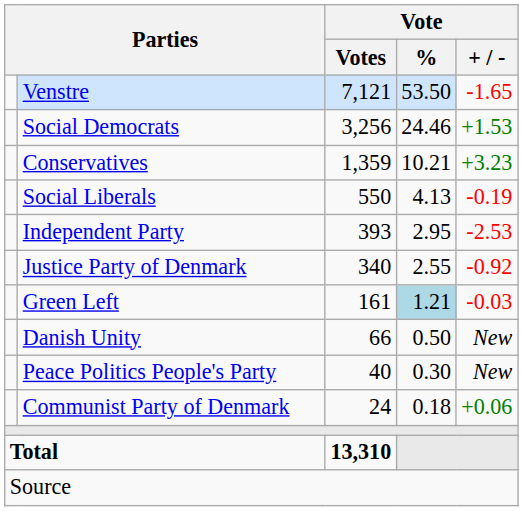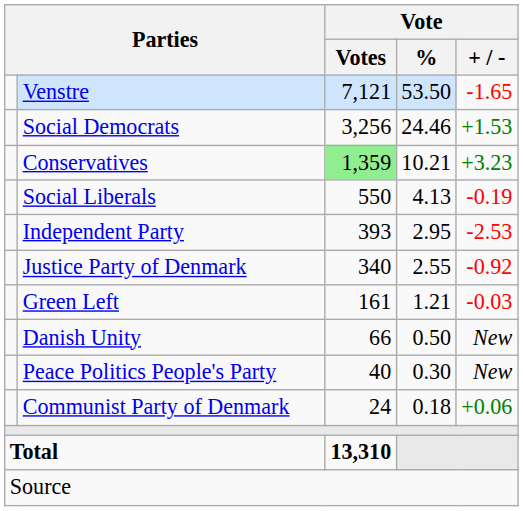(366, 162) no background -> (366, 162) lightgreen background
(432, 302) lightblue background -> (432, 302) no background
